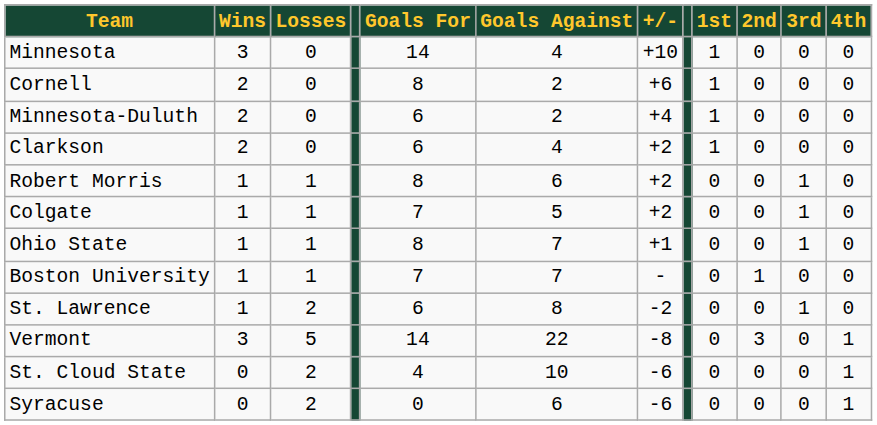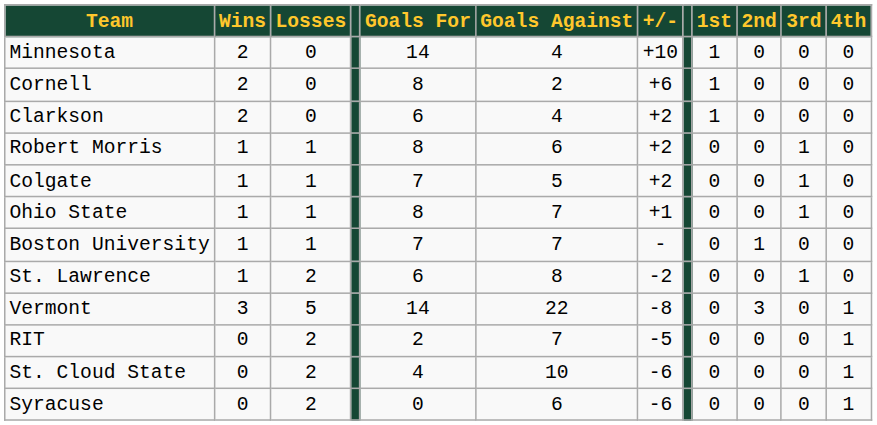(243, 53) 3 -> (243, 53) 2
- row: (104, 117)
+ row: (27, 341)
